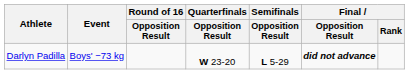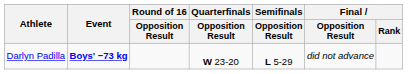(97, 57) normal -> (99, 57) bold
(339, 57) bold -> (340, 57) normal
